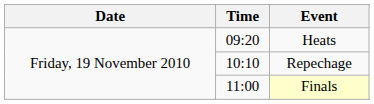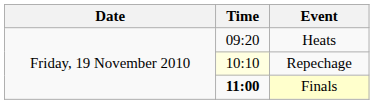(243, 63) no background -> (243, 63) lightyellow background
(243, 87) normal -> (243, 87) bold
